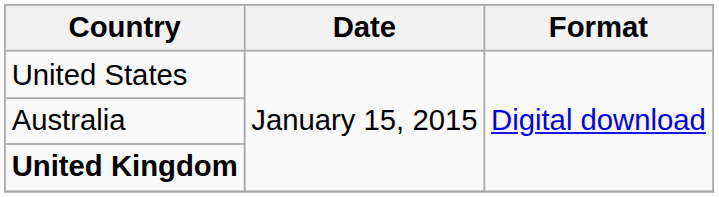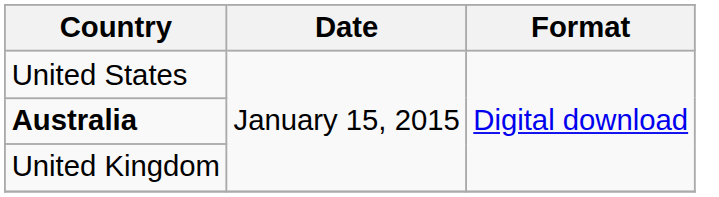(69, 120) normal -> (74, 120) bold
(125, 167) bold -> (116, 167) normal
